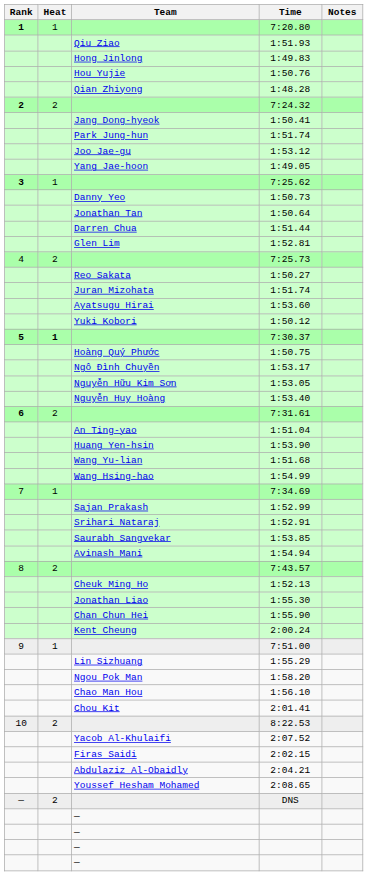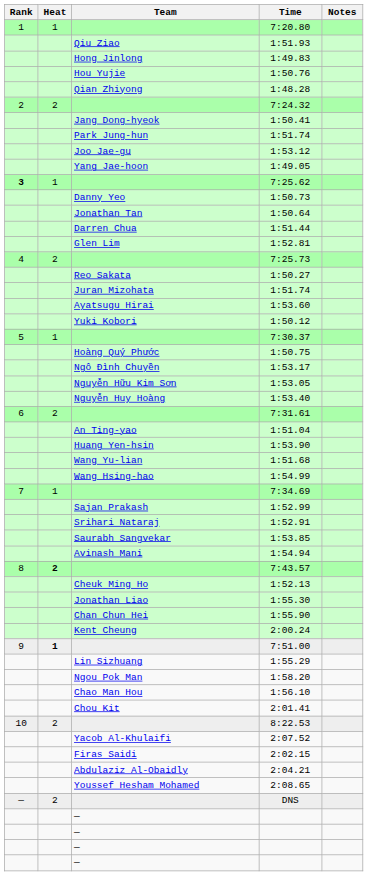(21, 28) bold -> (21, 28) normal
(21, 105) bold -> (21, 105) normal
(21, 337) bold -> (21, 337) normal
(55, 337) bold -> (55, 337) normal
(21, 414) bold -> (21, 414) normal
(55, 569) normal -> (55, 569) bold
(55, 646) normal -> (55, 646) bold
